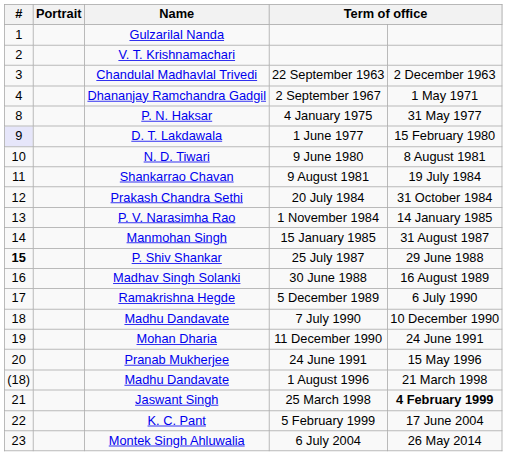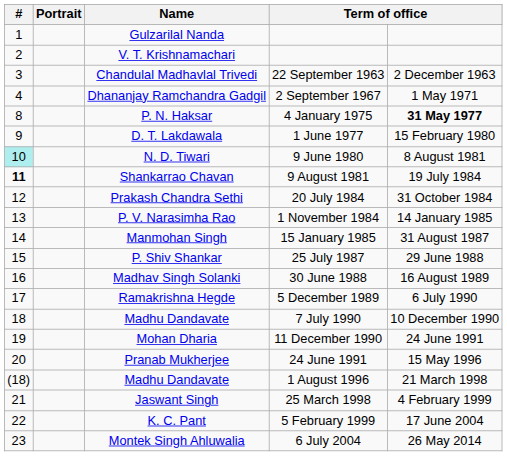(445, 116) normal -> (445, 116) bold
(19, 136) lavender background -> (19, 136) no background
(19, 156) no background -> (19, 156) paleturquoise background
(19, 177) normal -> (19, 177) bold
(19, 258) bold -> (19, 258) normal
(445, 400) bold -> (445, 400) normal
